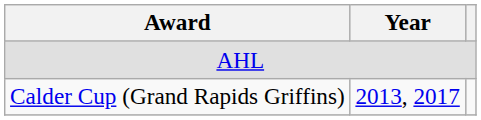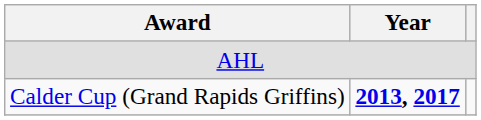(408, 96) normal -> (408, 96) bold
